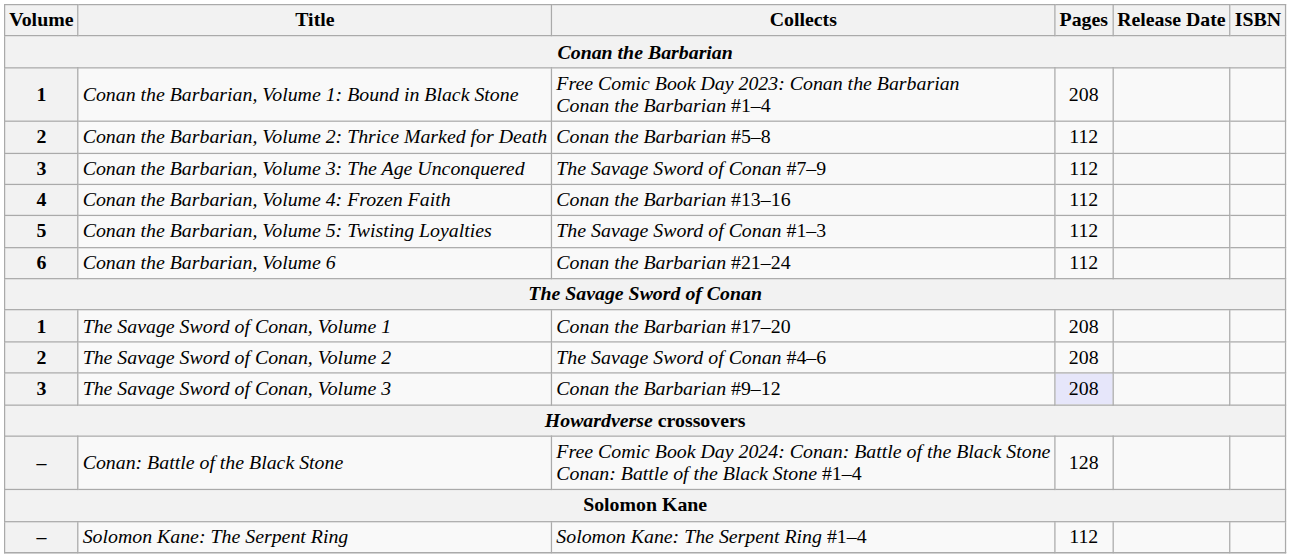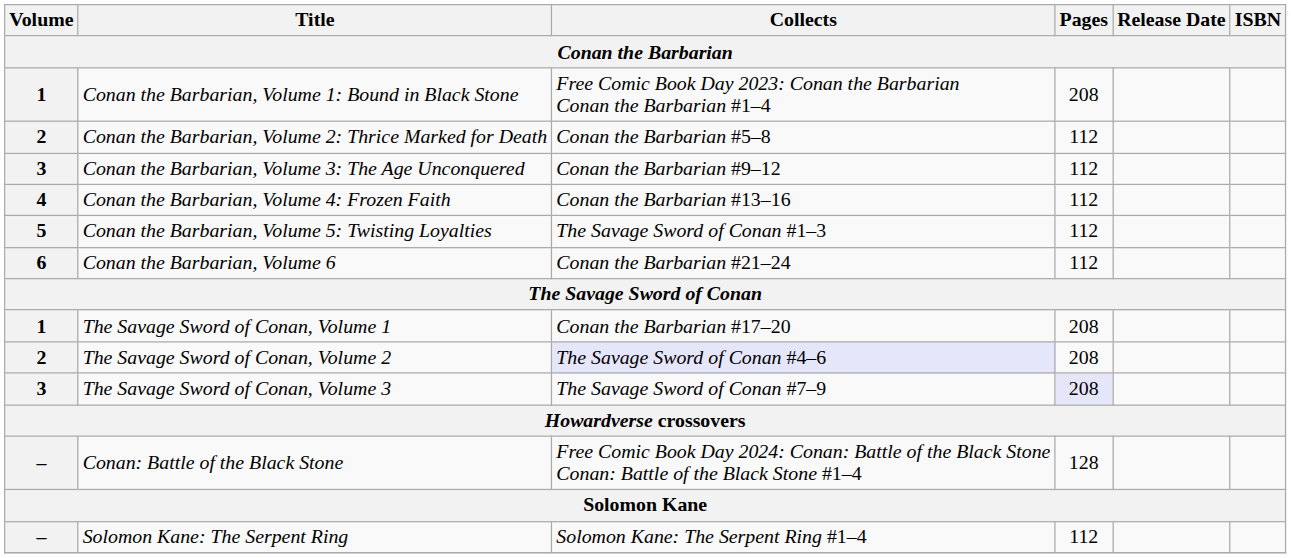(691, 168) The Savage Sword of Conan #7–9 -> (668, 168) Conan the Barbarian #9–12
(691, 357) no background -> (691, 357) lavender background
(668, 388) Conan the Barbarian #9–12 -> (691, 388) The Savage Sword of Conan #7–9
